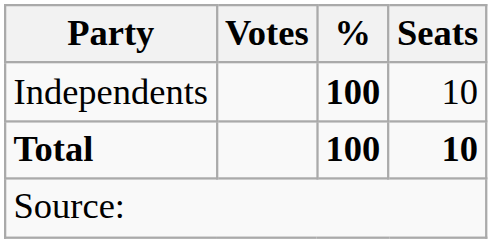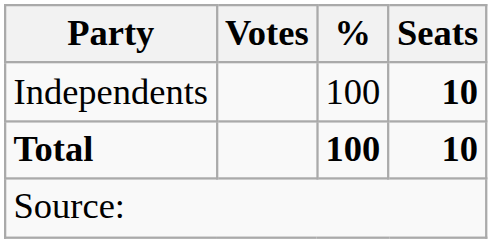(353, 91) bold -> (353, 91) normal
(460, 91) normal -> (460, 91) bold
